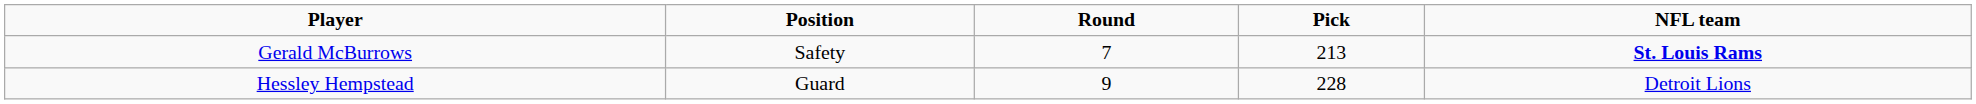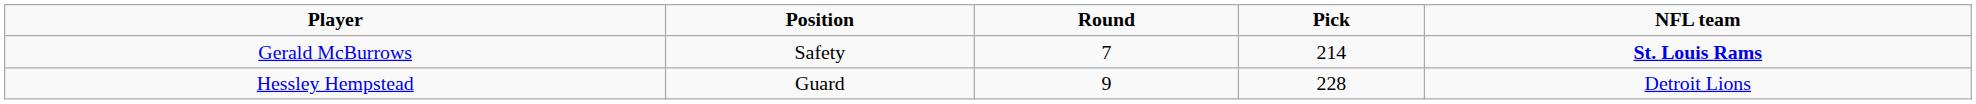(1331, 51) 213 -> (1331, 51) 214
